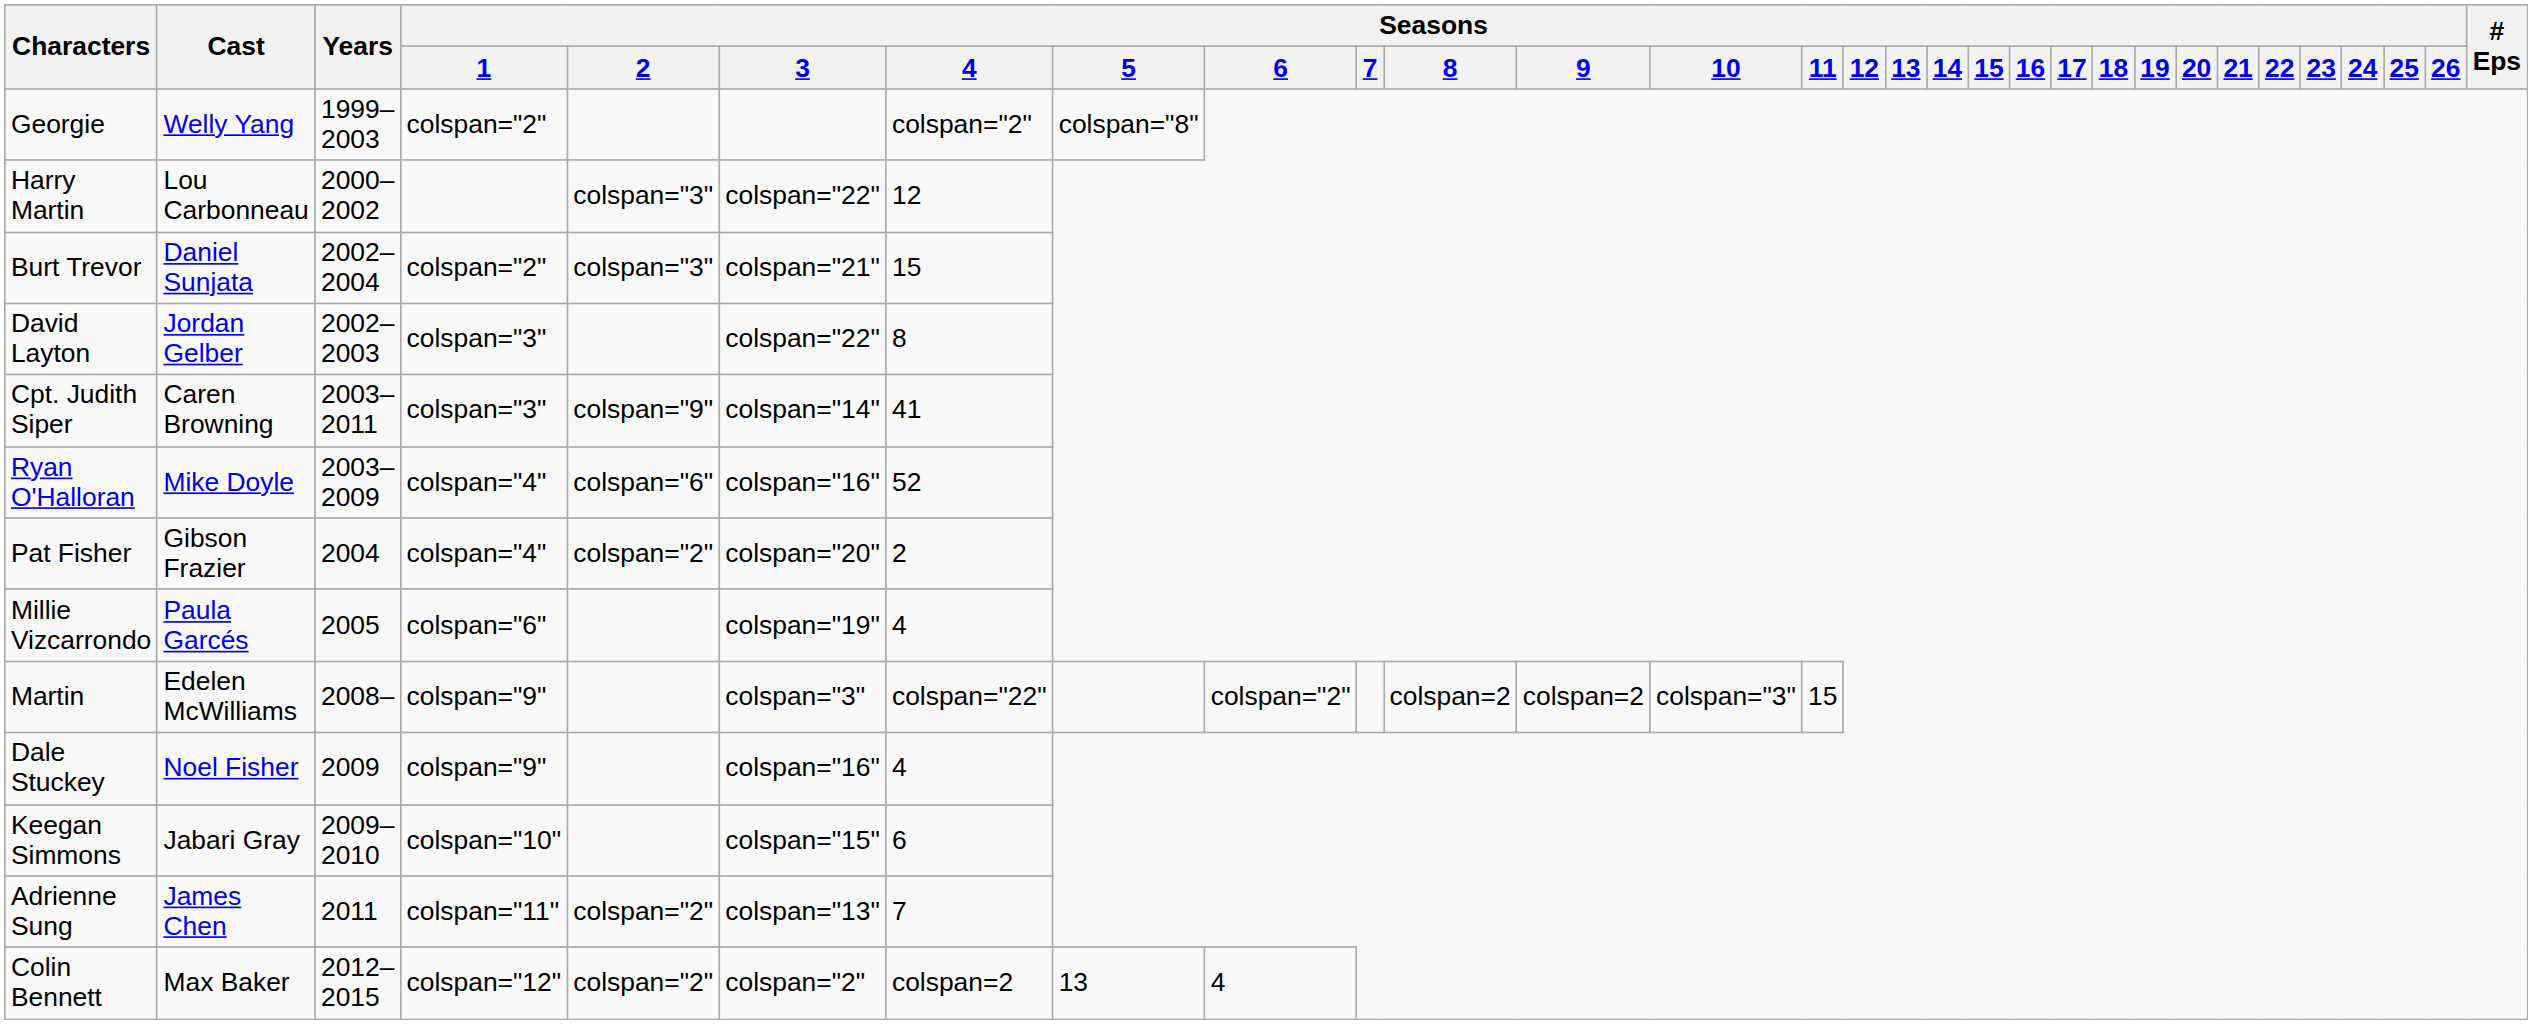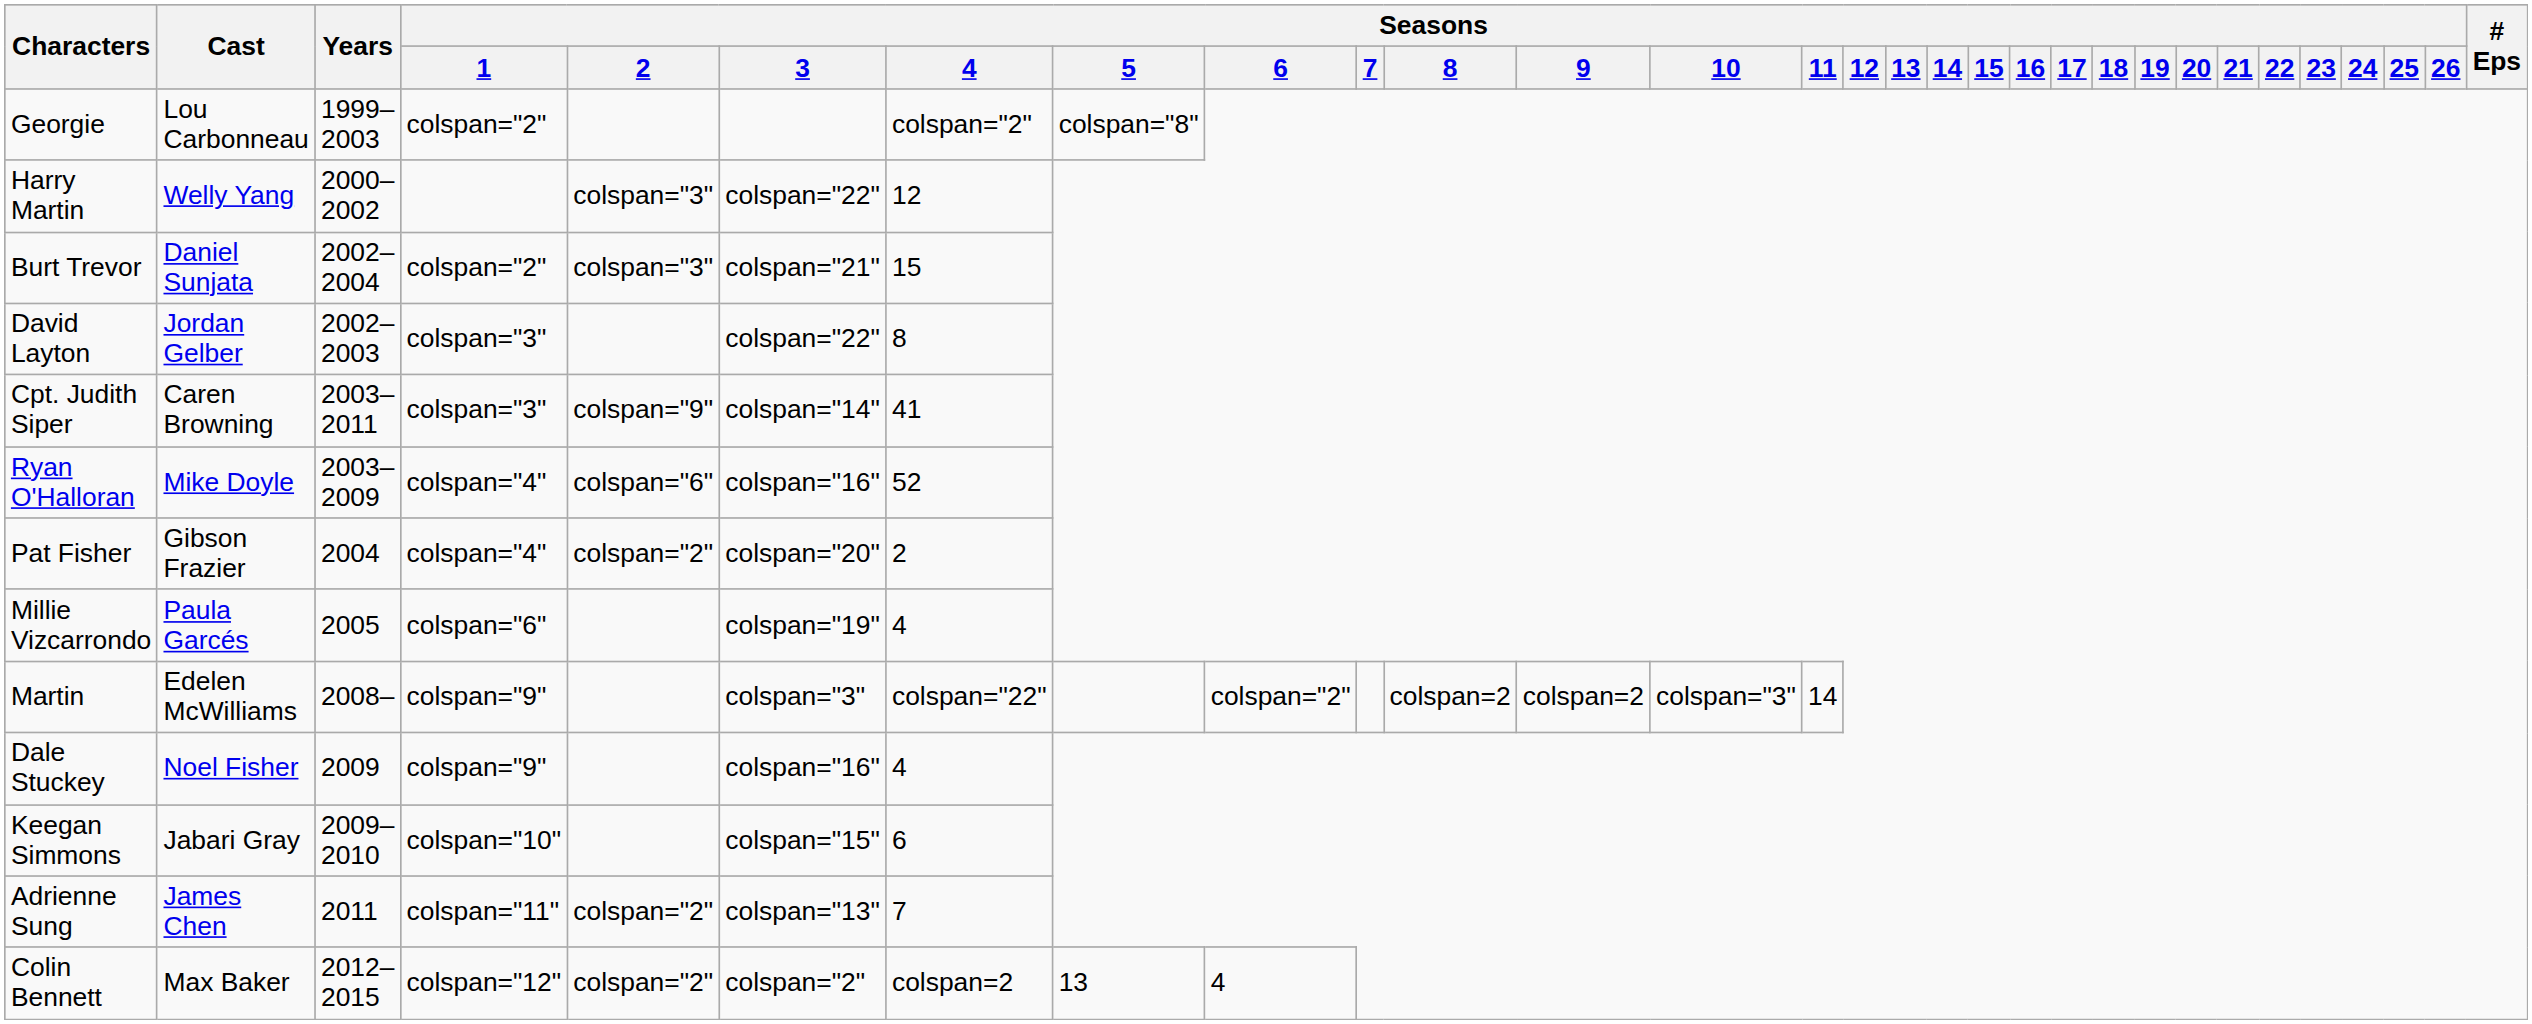(229, 124) Welly Yang -> (236, 124) Lou Carbonneau
(236, 195) Lou Carbonneau -> (229, 195) Welly Yang
(1823, 696) 15 -> (1823, 696) 14
